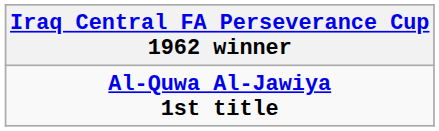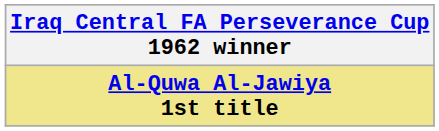(220, 96) no background -> (220, 96) khaki background
